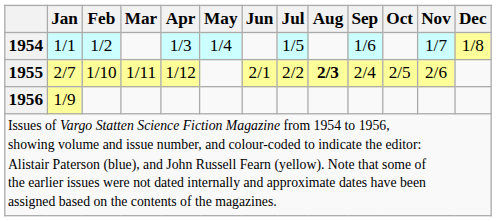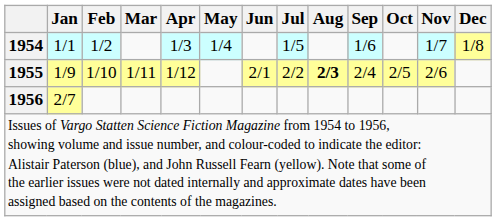(65, 72) 2/7 -> (65, 72) 1/9
(65, 100) 1/9 -> (65, 100) 2/7
